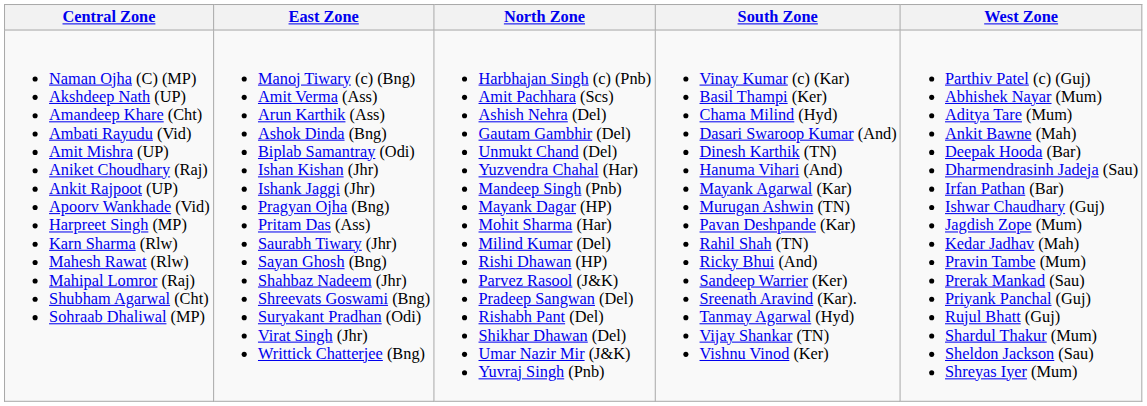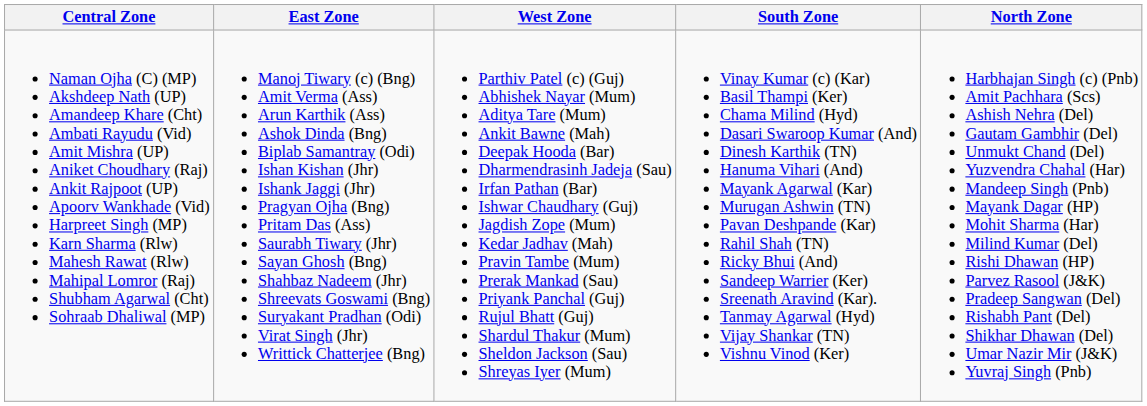columns swapped: (544, 17) <-> (1021, 17)
